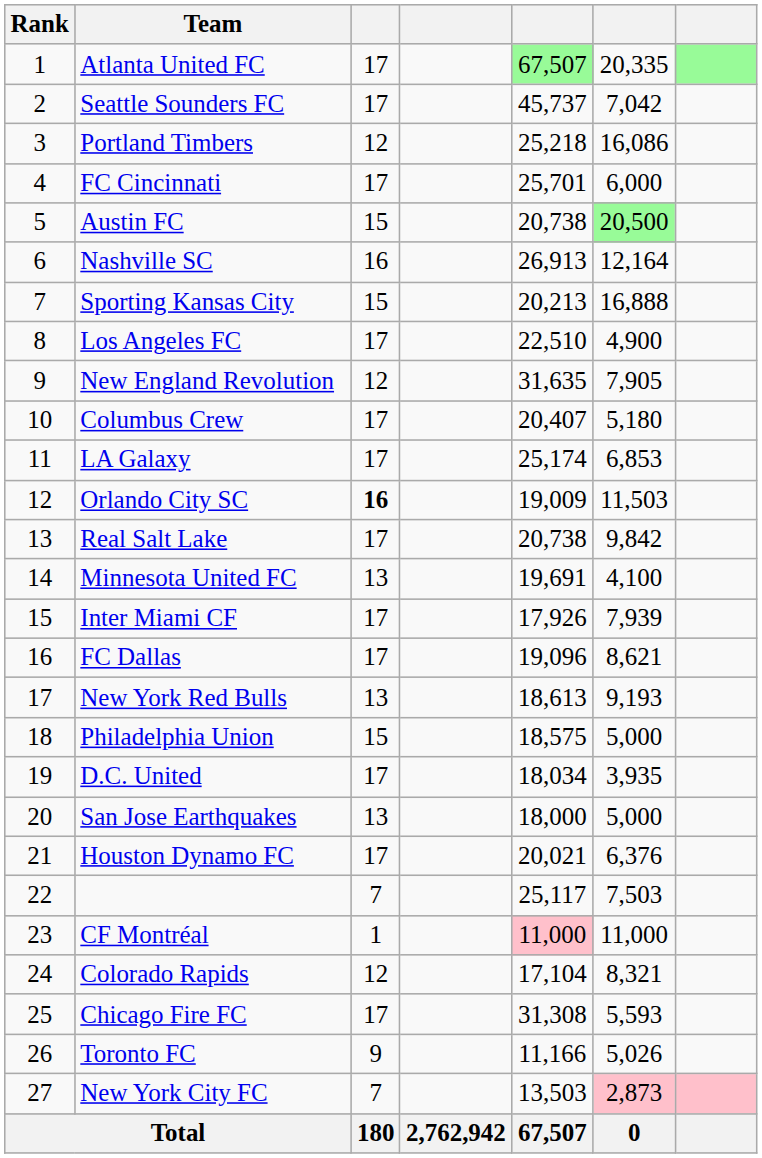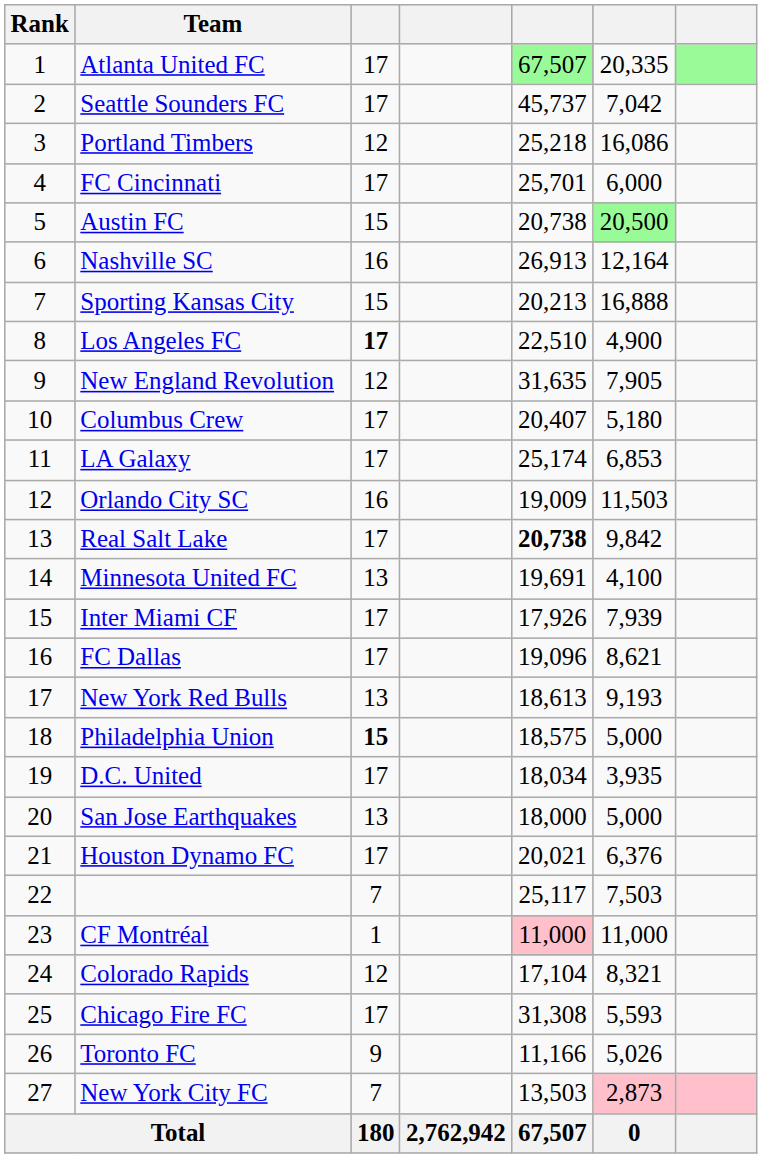(376, 340) normal -> (376, 340) bold
(376, 499) bold -> (376, 499) normal
(552, 538) normal -> (552, 538) bold
(376, 736) normal -> (376, 736) bold
